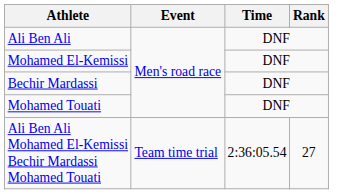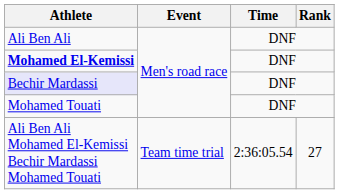(68, 61) normal -> (71, 61) bold
(53, 83) no background -> (53, 83) lavender background
